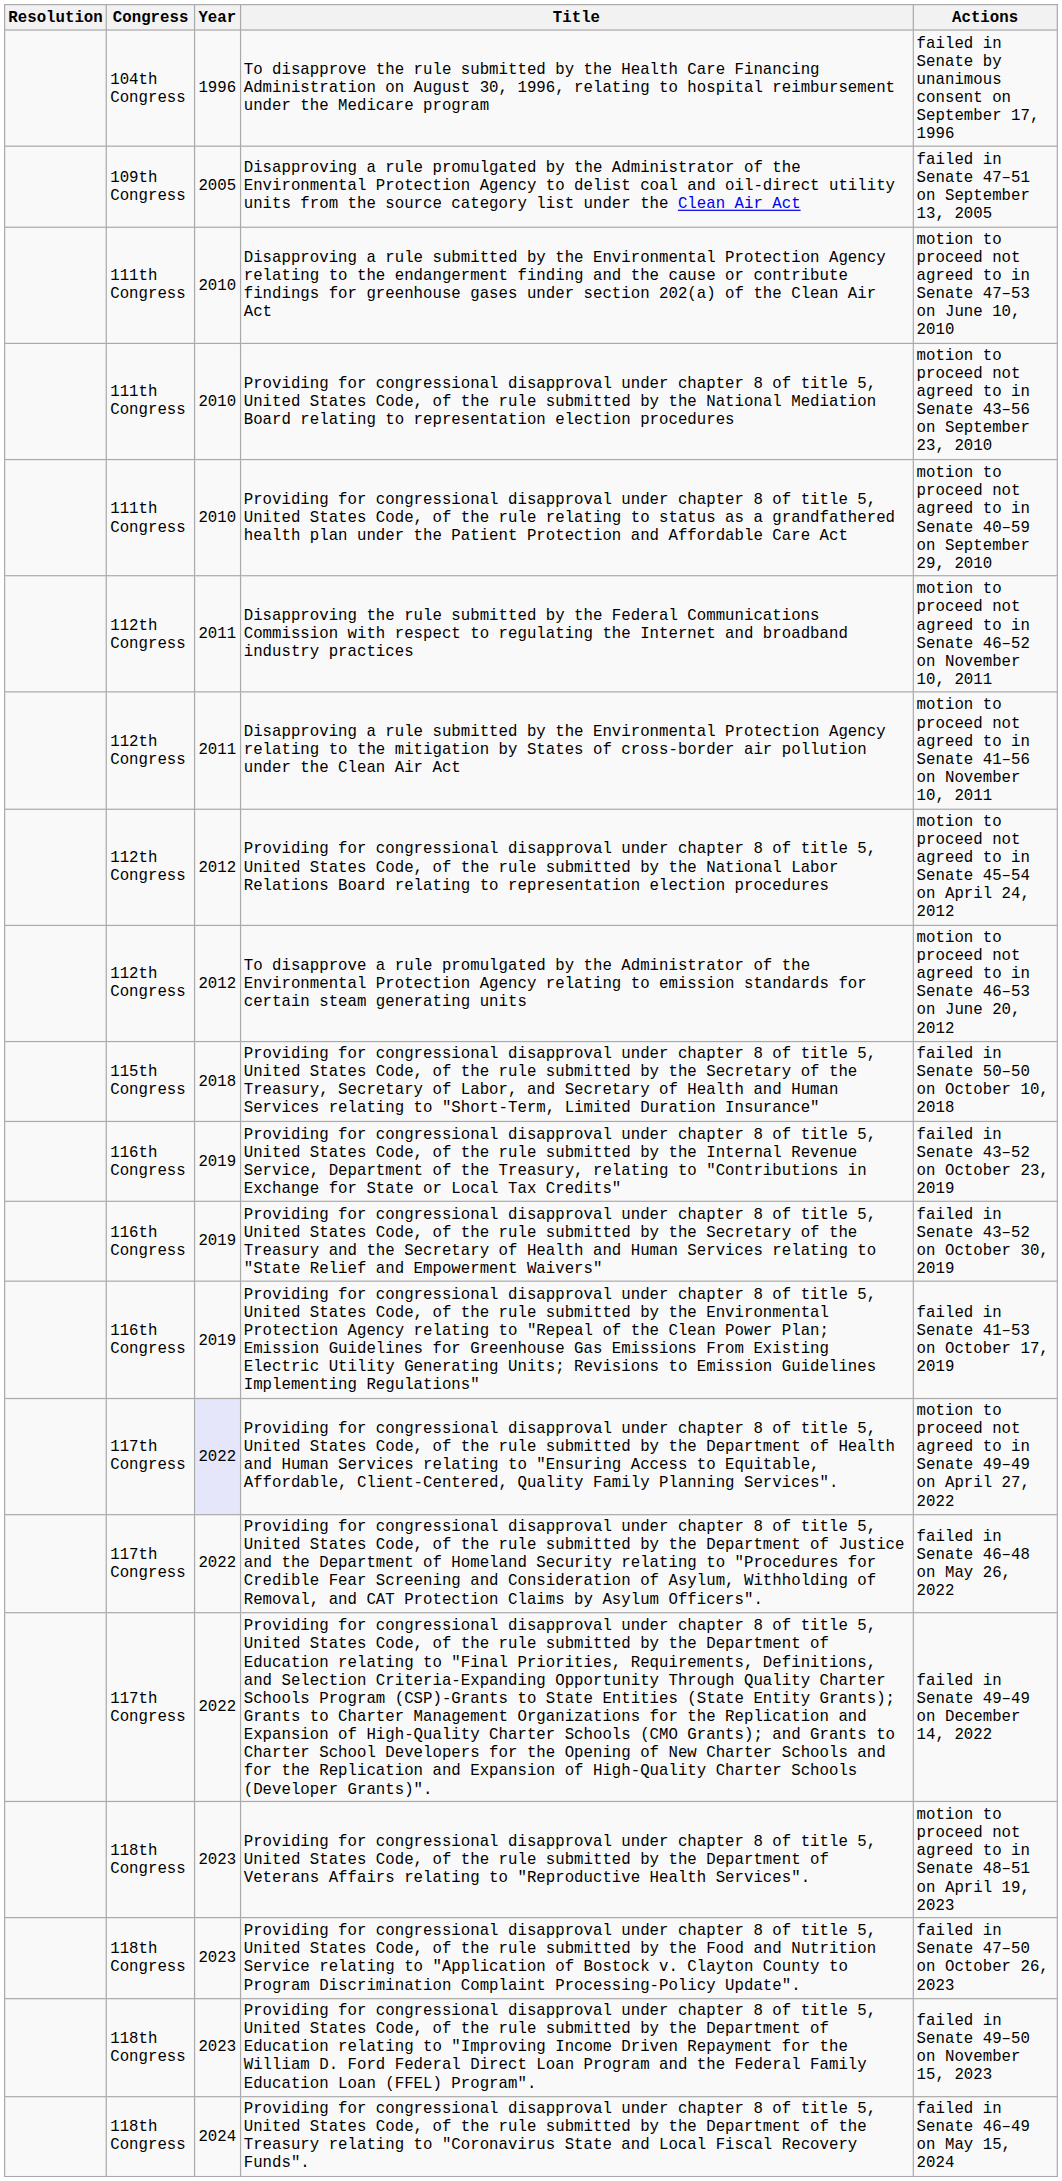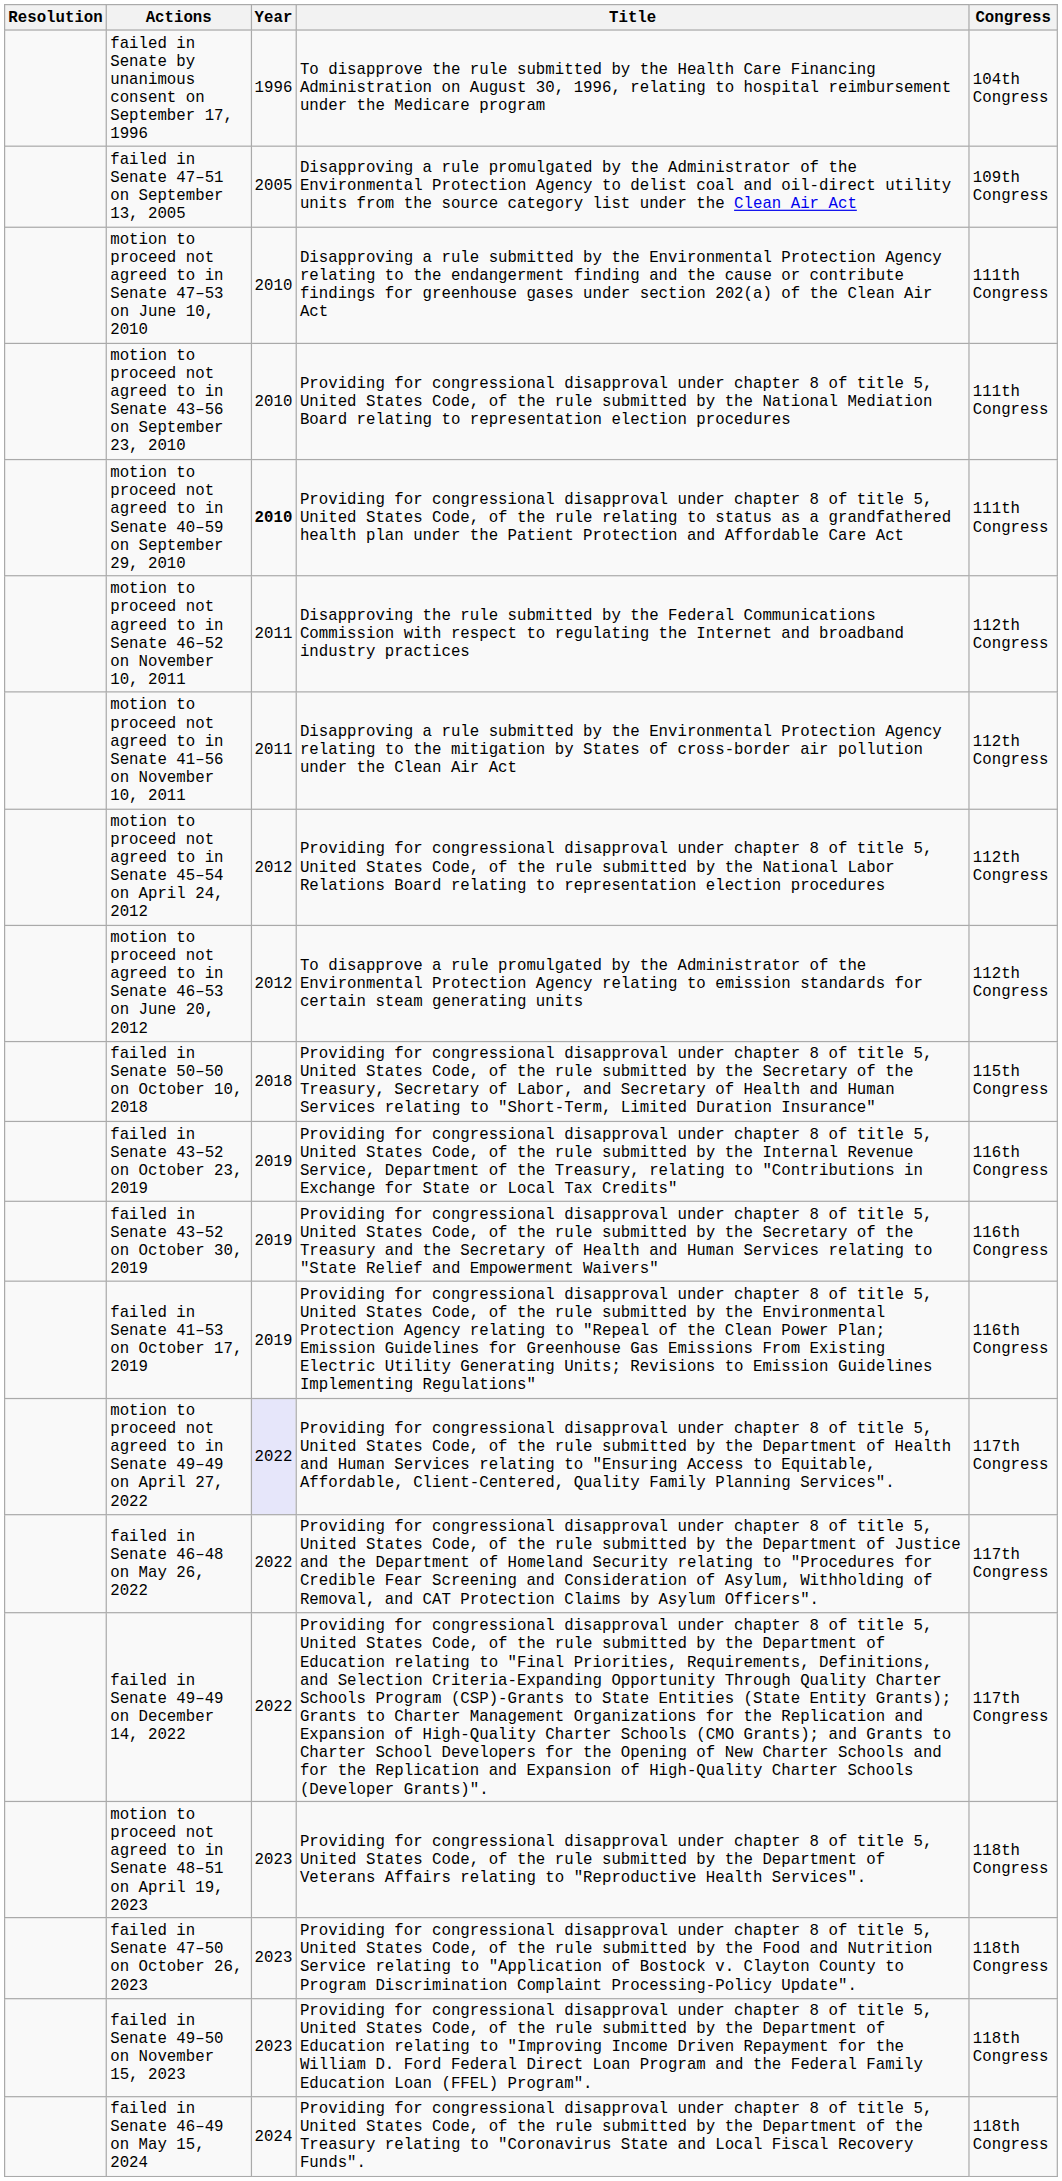columns swapped: (151, 17) <-> (985, 17)
(217, 518) normal -> (274, 518) bold
